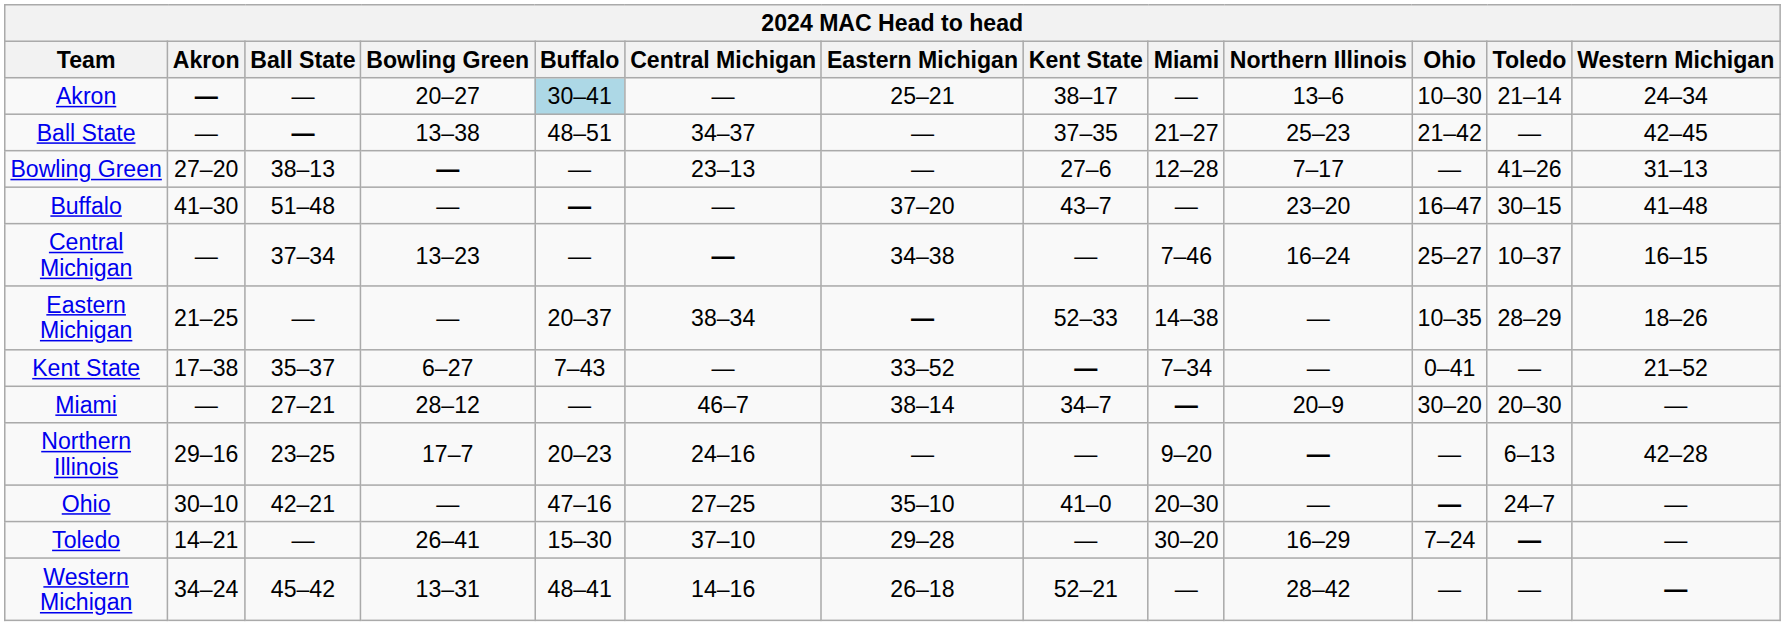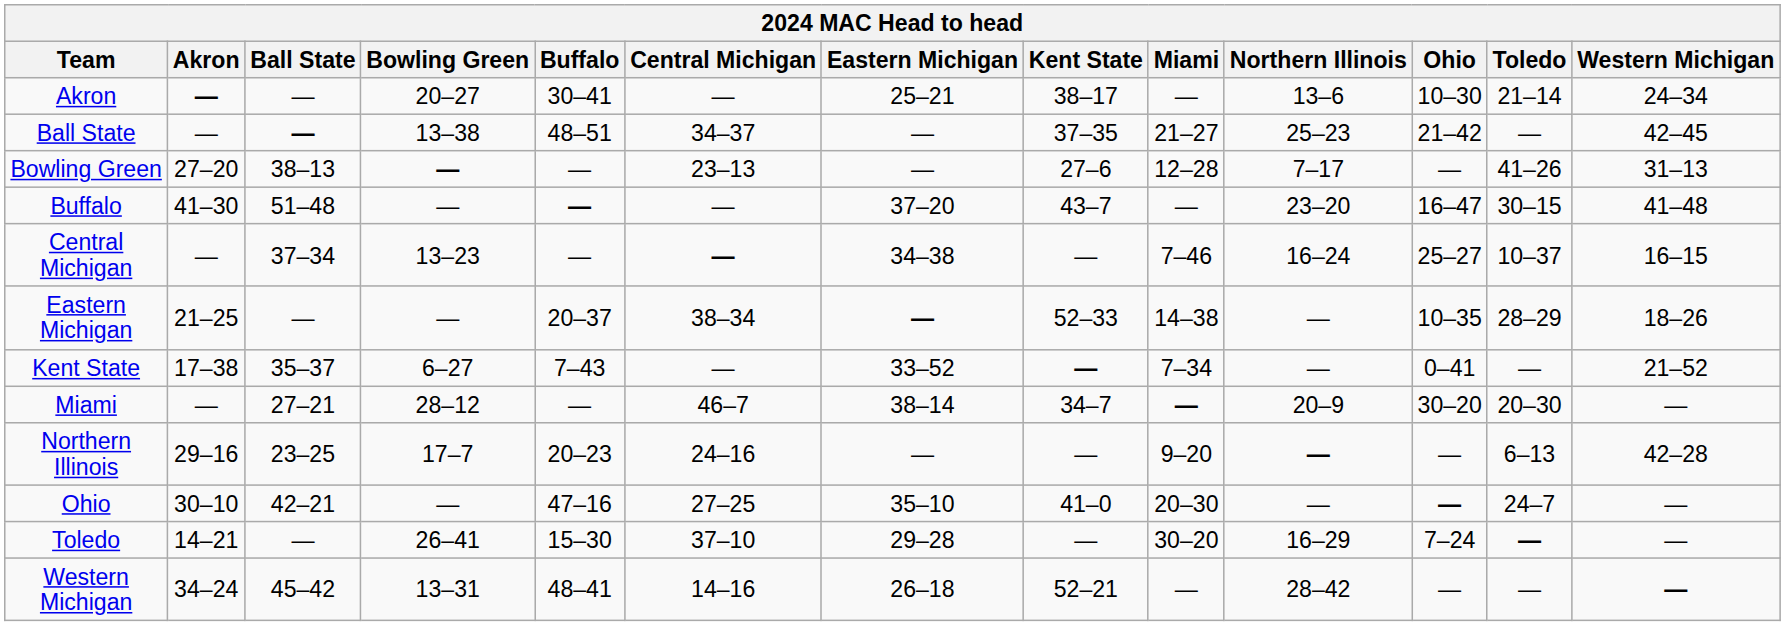(580, 96) lightblue background -> (580, 96) no background
